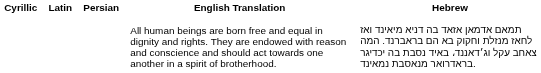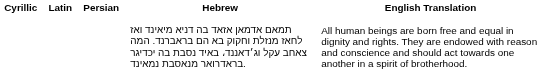columns swapped: (450, 7) <-> (240, 7)
